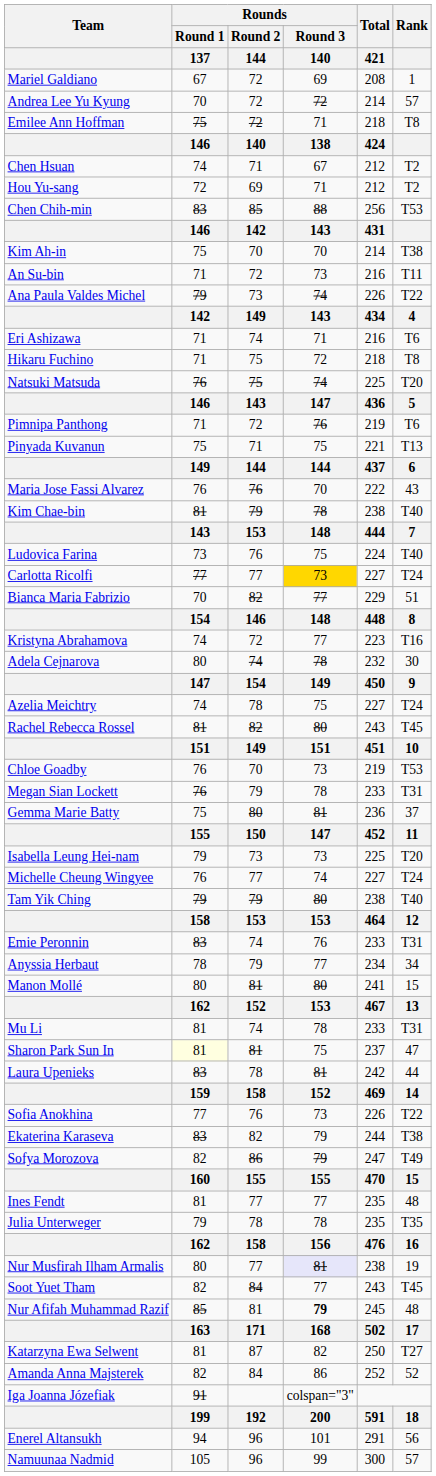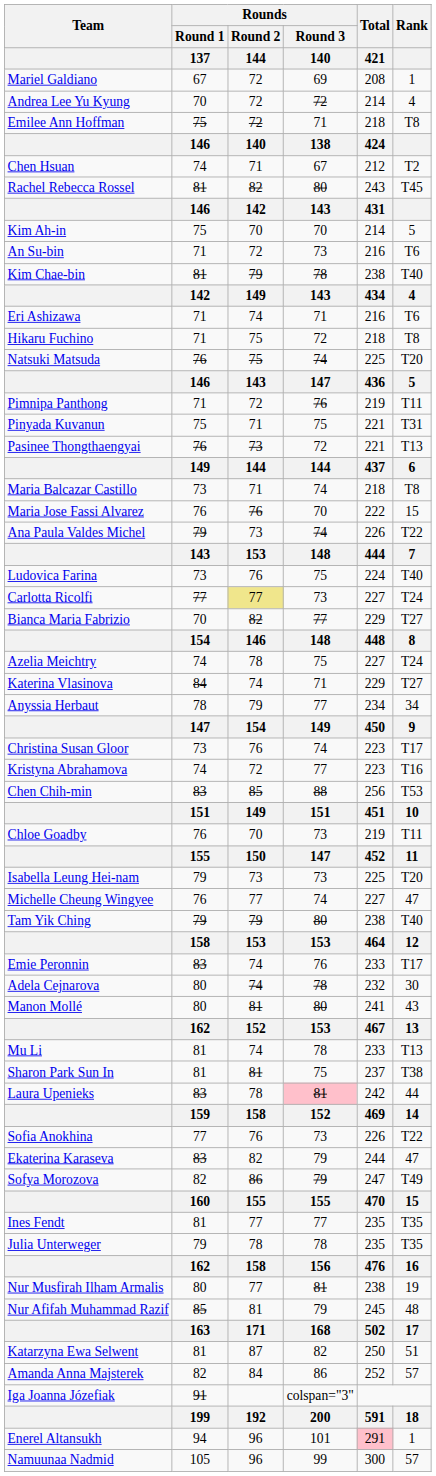(412, 101) 57 -> (412, 101) 4
- row: (43, 187)
rows swapped: (50, 209) <-> (71, 727)
(412, 252) T38 -> (412, 230) 5
(412, 274) T11 -> (412, 252) T6
rows swapped: (46, 511) <-> (76, 295)
(412, 425) T6 -> (412, 403) T11
(412, 446) T13 -> (412, 425) T31
+ row: (74, 446)
+ row: (72, 489)
(412, 489) 43 -> (412, 511) 15
(256, 576) no background -> (256, 597) khaki background
(320, 576) gold background -> (320, 597) no background
(412, 597) 51 -> (412, 619) T27
rows swapped: (67, 640) <-> (52, 705)
+ row: (60, 683)
rows swapped: (53, 662) <-> (53, 964)
+ row: (68, 748)
(412, 770) T53 -> (412, 834) T11
- row: (63, 791)
- row: (63, 813)
(412, 878) T24 -> (412, 899) 47
(412, 942) T31 -> (412, 964) T17
(412, 985) 15 -> (412, 1007) 43
(412, 1029) T31 -> (412, 1050) T13
(200, 1050) lightyellow background -> (200, 1072) no background
(412, 1050) 47 -> (412, 1072) T38
(320, 1072) no background -> (320, 1093) pink background
(412, 1136) T38 -> (412, 1158) 47
(412, 1201) 48 -> (412, 1223) T35
(320, 1266) lavender background -> (320, 1287) no background
- row: (51, 1287)
(320, 1309) bold -> (320, 1309) normal
(412, 1352) T27 -> (412, 1352) 51
(412, 1374) 52 -> (412, 1374) 57
(375, 1438) no background -> (375, 1438) pink background
(412, 1438) 56 -> (412, 1438) 1
